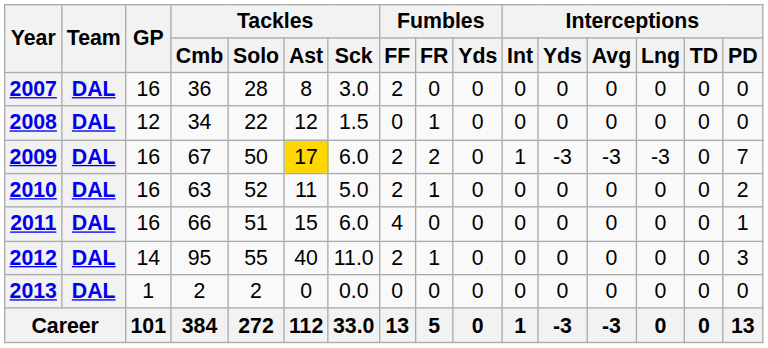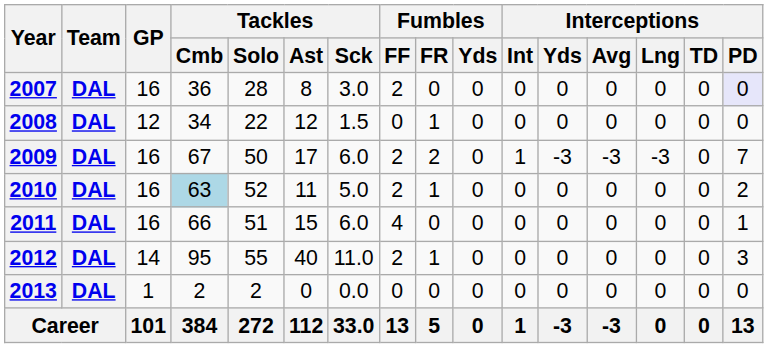(743, 88) no background -> (743, 88) lavender background
(306, 156) gold background -> (306, 156) no background
(199, 190) no background -> (199, 190) lightblue background
